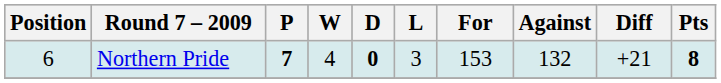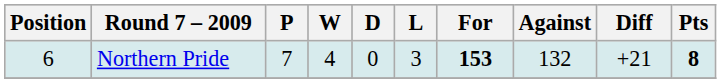(287, 58) bold -> (287, 58) normal
(373, 58) bold -> (373, 58) normal
(475, 58) normal -> (475, 58) bold
